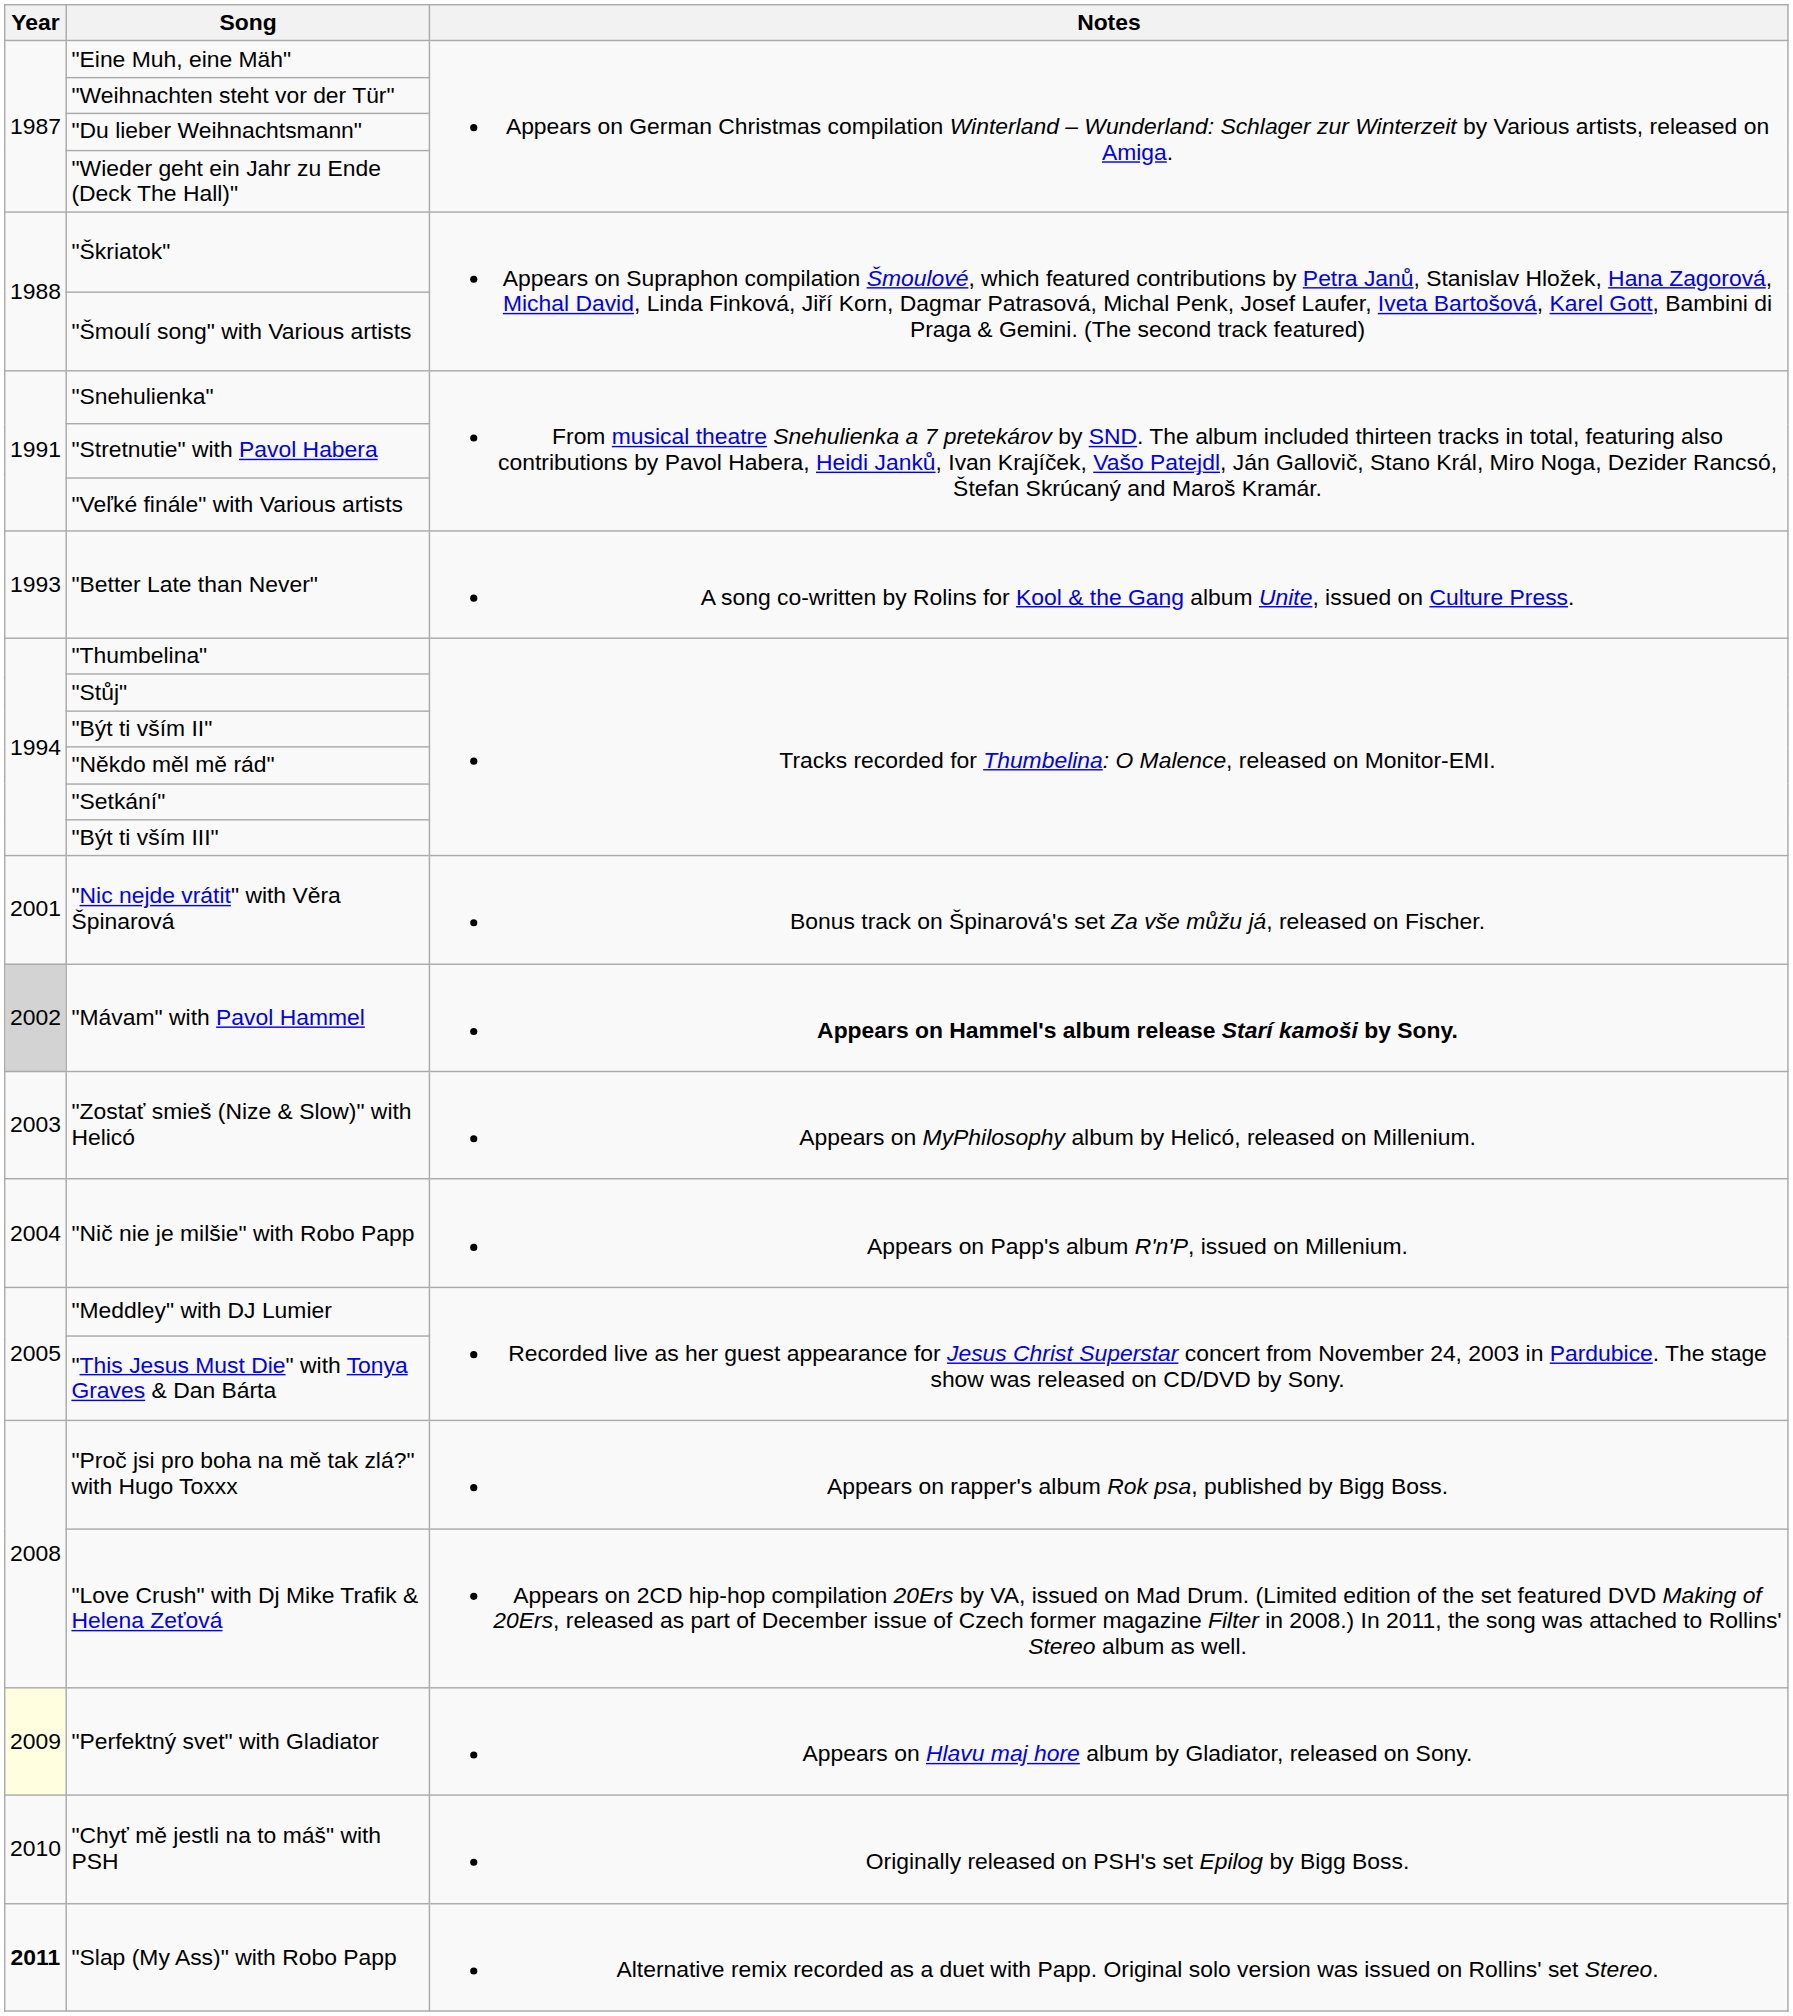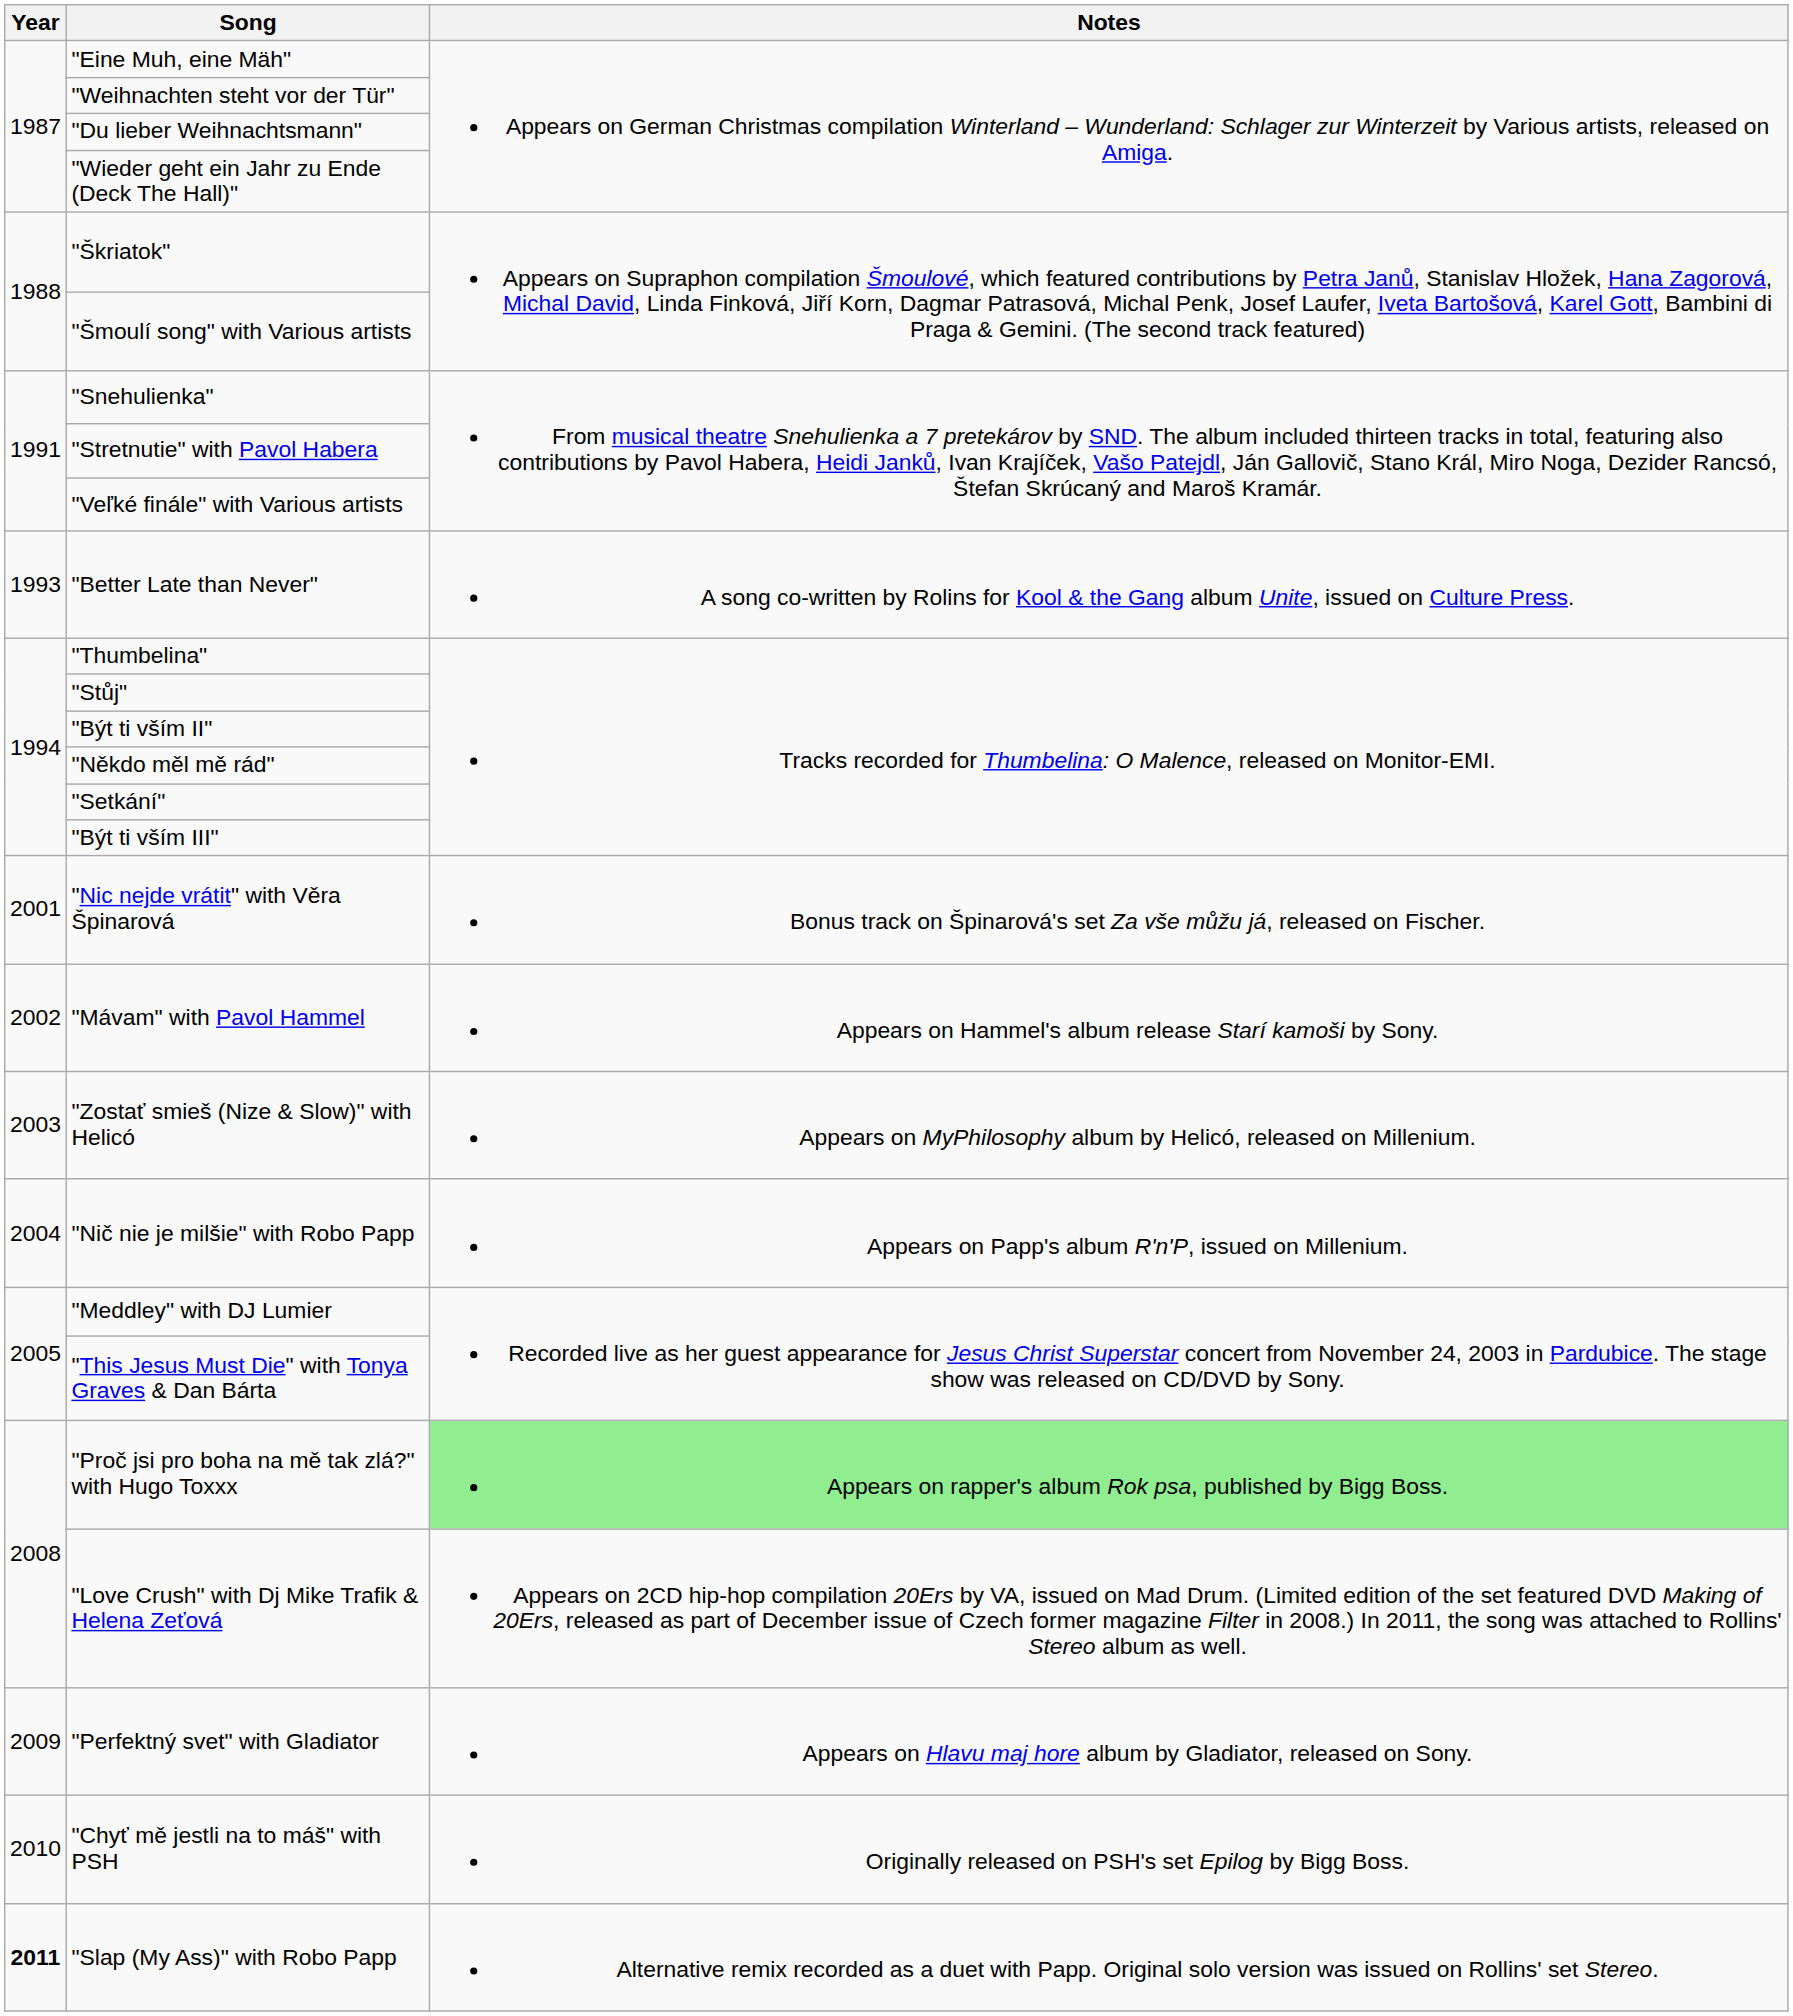(35, 1017) lightgrey background -> (35, 1017) no background
(1109, 1030) bold -> (1109, 1030) normal
(1109, 1487) no background -> (1109, 1487) lightgreen background
(35, 1741) lightyellow background -> (35, 1741) no background
